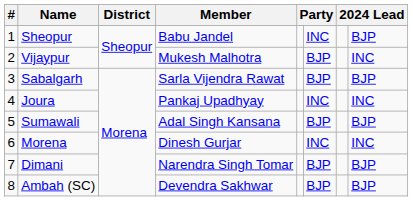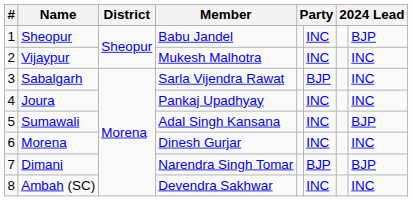(319, 57) BJP -> (318, 57) INC
(364, 79) BJP -> (363, 79) INC
(319, 121) BJP -> (318, 121) INC
(319, 185) BJP -> (318, 185) INC
(364, 185) BJP -> (363, 185) INC
